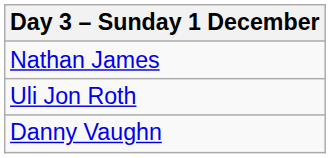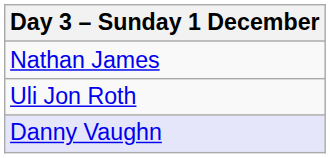(86, 133) no background -> (86, 133) lavender background
